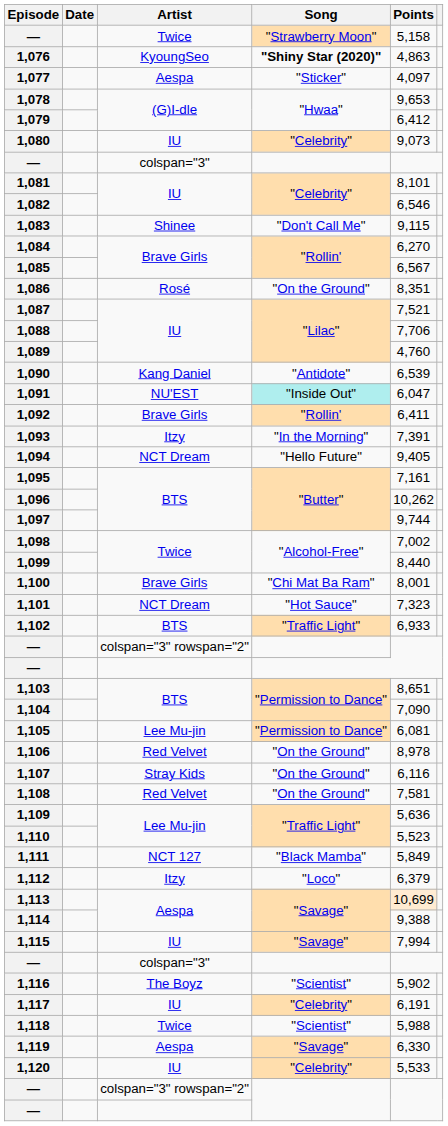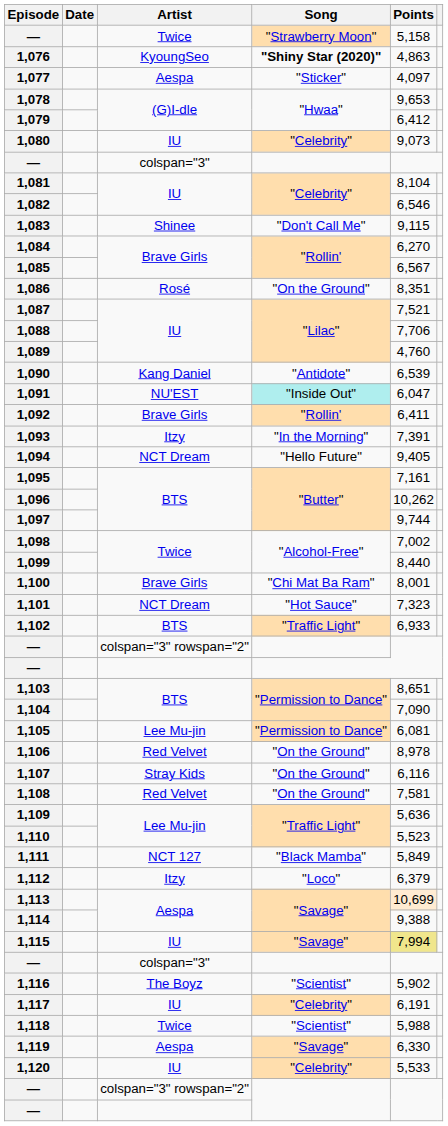(413, 183) 8,101 -> (413, 183) 8,104
(413, 941) no background -> (413, 941) khaki background
